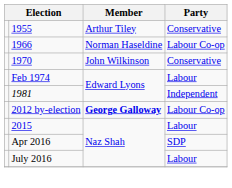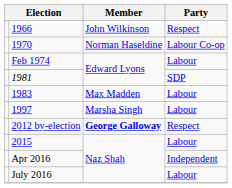- row: (22, 28)
(124, 45) Norman Haseldine -> (117, 28) John Wilkinson
(196, 45) Labour Co-op -> (183, 28) Respect
(117, 61) John Wilkinson -> (124, 45) Norman Haseldine
(194, 61) Conservative -> (196, 45) Labour Co-op
(192, 93) Independent -> (176, 77) SDP
+ row: (22, 93)
+ row: (22, 110)
(196, 110) Labour Co-op -> (183, 126) Respect
(176, 142) SDP -> (192, 158) Independent
